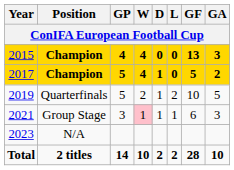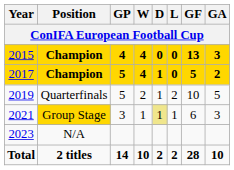(74, 114) no background -> (74, 114) gold background
(143, 114) pink background -> (143, 114) no background
(160, 114) no background -> (160, 114) khaki background
